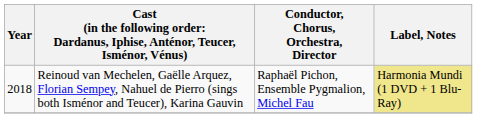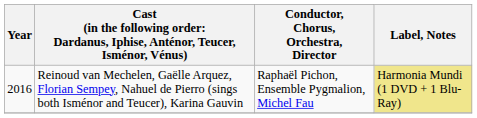(20, 89) 2018 -> (20, 89) 2016
